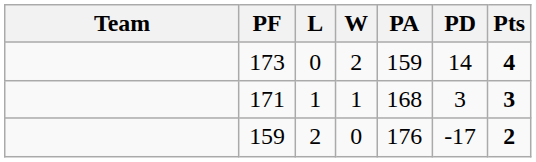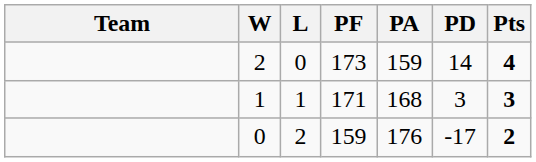columns swapped: (356, 23) <-> (267, 23)
